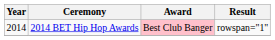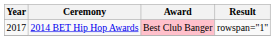(16, 27) 2014 -> (16, 27) 2017
